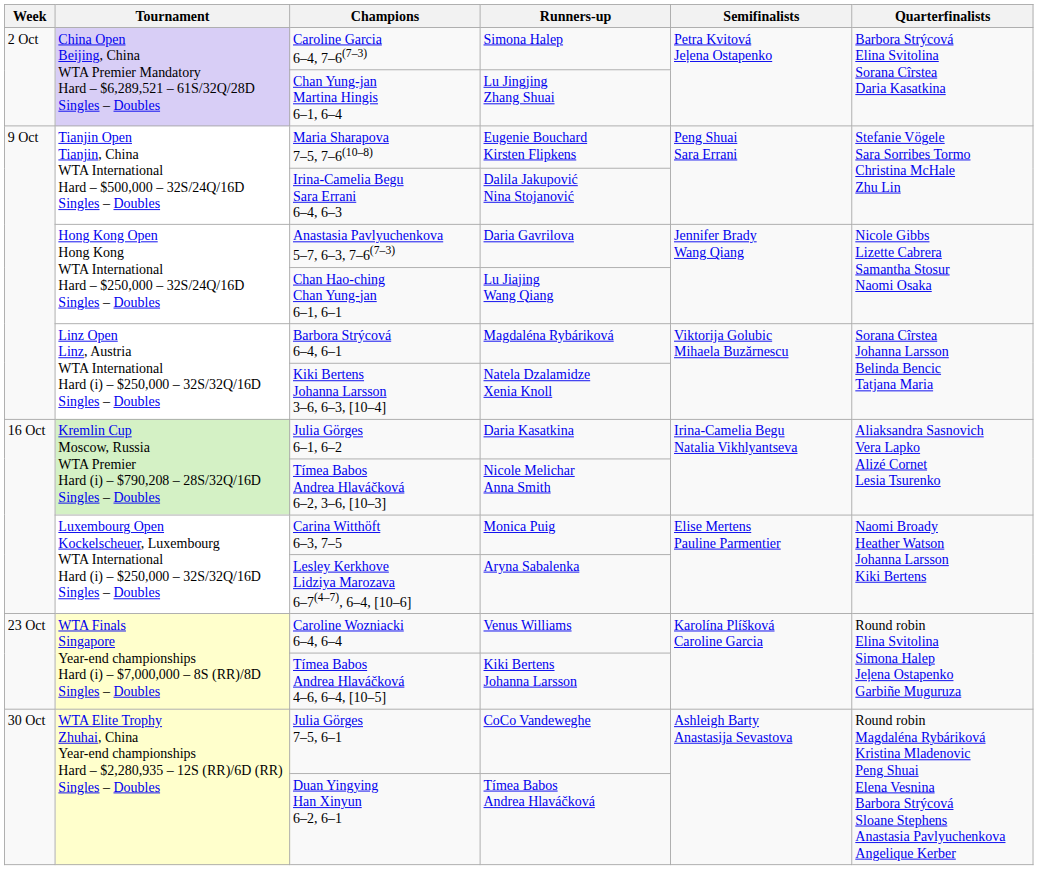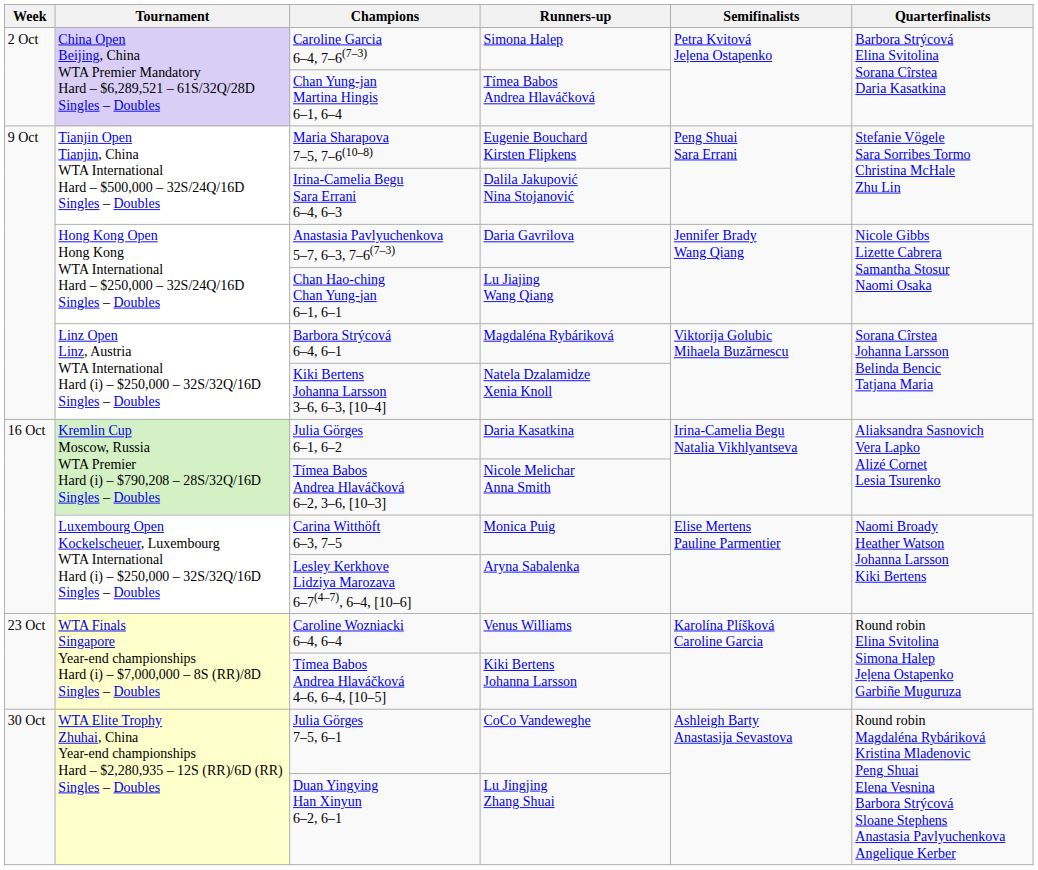(519, 89) Lu Jingjing Zhang Shuai -> (539, 89) Tímea Babos Andrea Hlaváčková
(539, 793) Tímea Babos Andrea Hlaváčková -> (519, 793) Lu Jingjing Zhang Shuai
